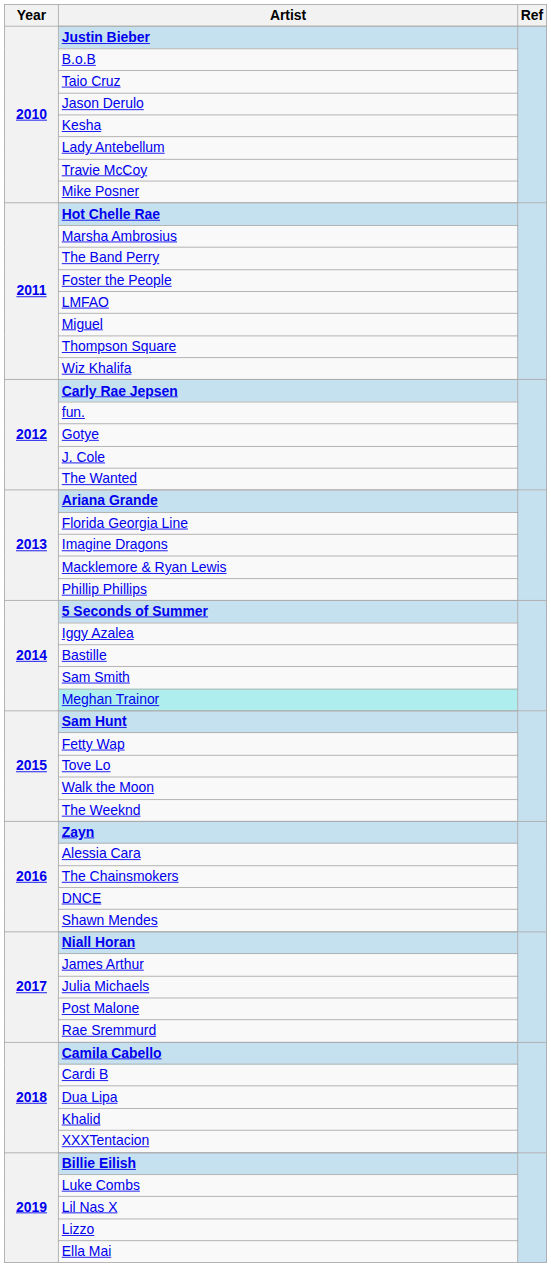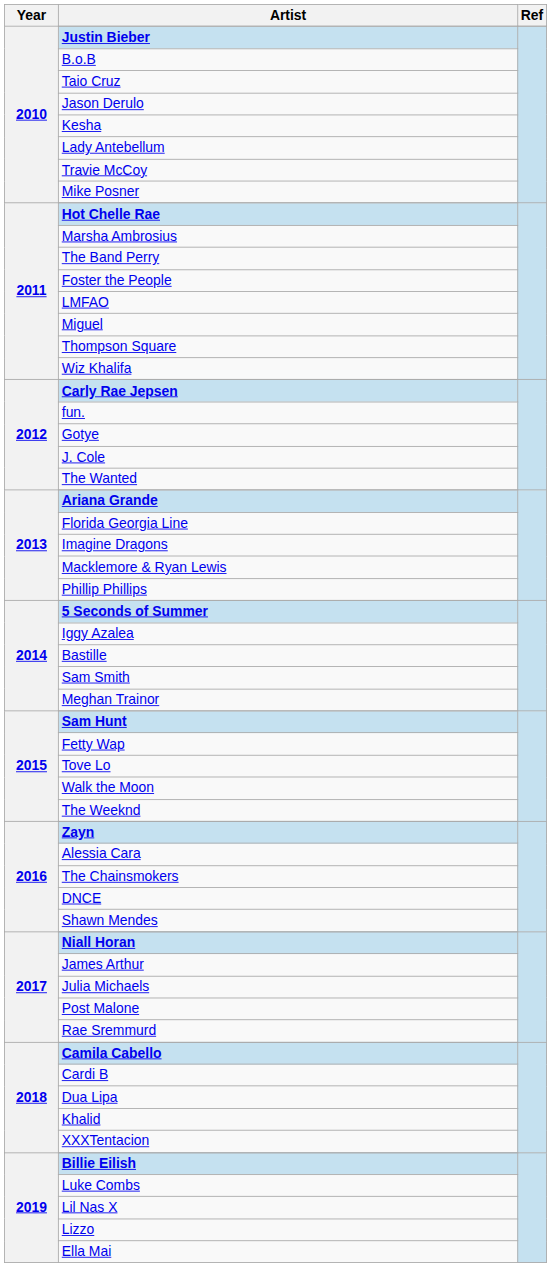(111, 699) paleturquoise background -> (111, 699) no background
